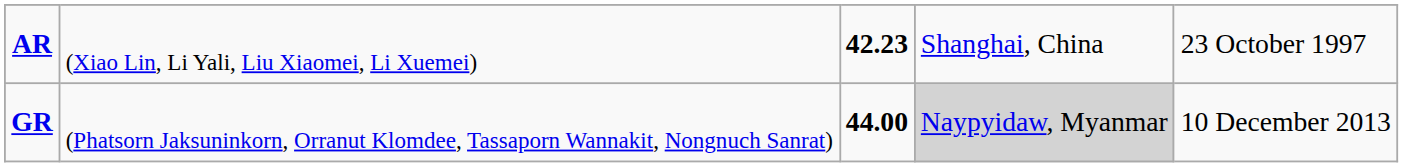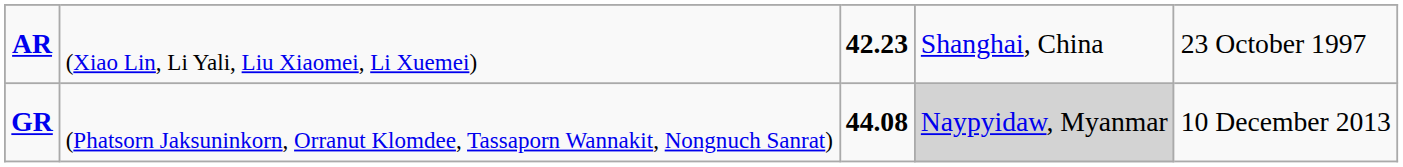(877, 122) 44.00 -> (877, 122) 44.08
